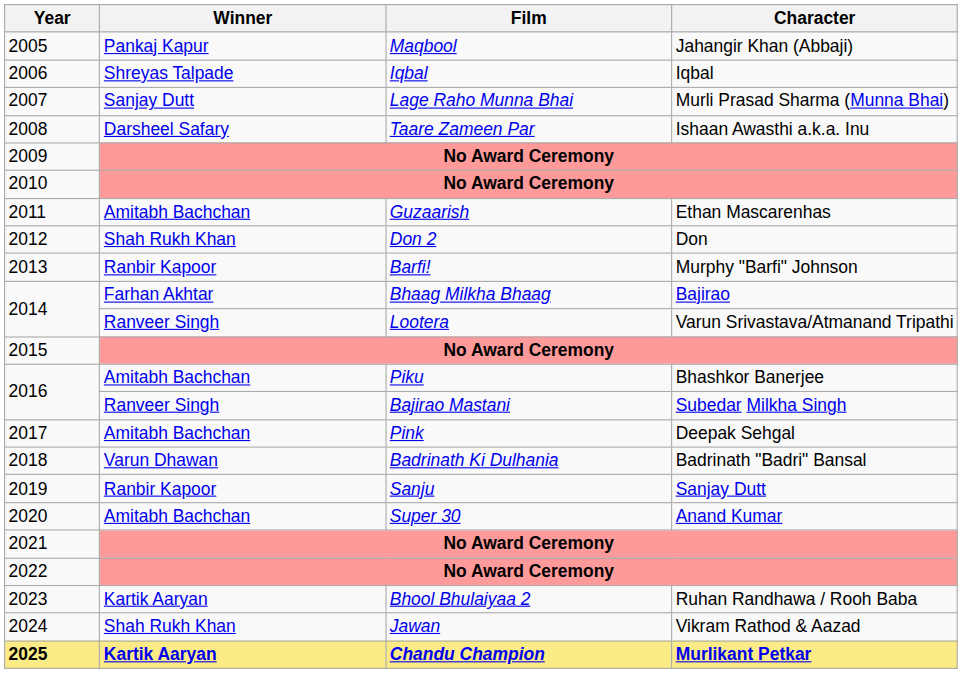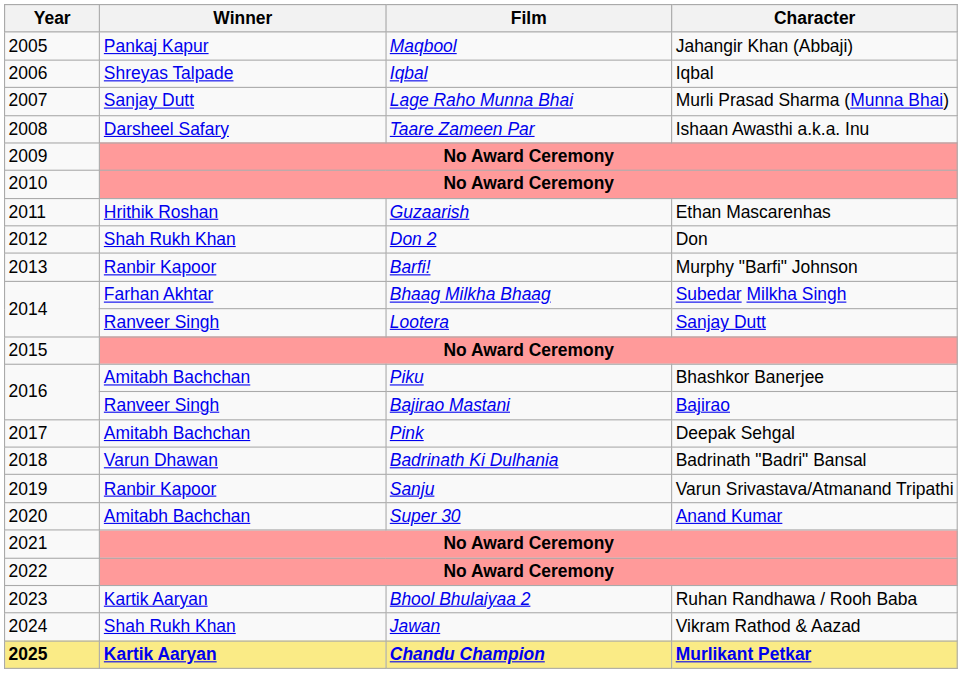(177, 211) Amitabh Bachchan -> (161, 211) Hrithik Roshan
(703, 294) Bajirao -> (761, 294) Subedar Milkha Singh
(815, 322) Varun Srivastava/Atmanand Tripathi -> (721, 322) Sanjay Dutt
(761, 405) Subedar Milkha Singh -> (703, 405) Bajirao
(721, 488) Sanjay Dutt -> (815, 488) Varun Srivastava/Atmanand Tripathi
